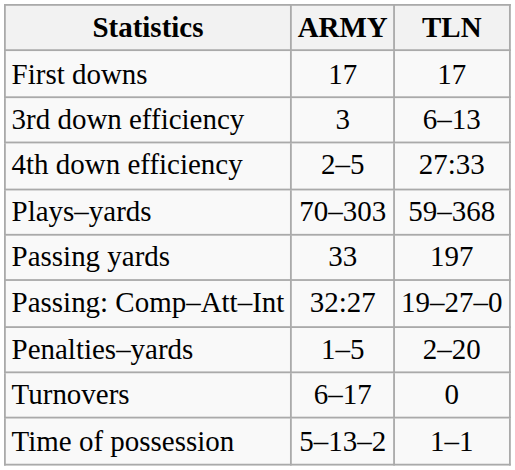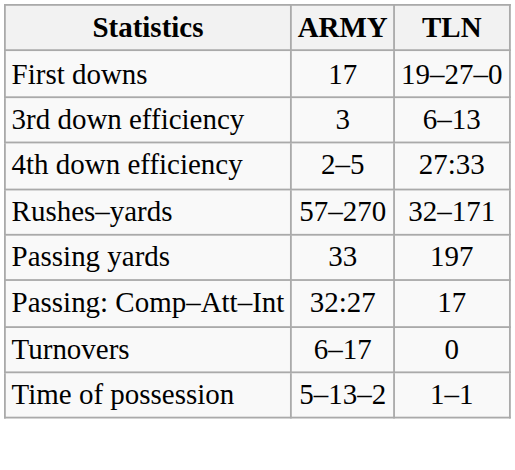(452, 73) 17 -> (452, 73) 19–27–0
- row: (82, 211)
+ row: (92, 211)
(452, 303) 19–27–0 -> (452, 303) 17
- row: (102, 348)
